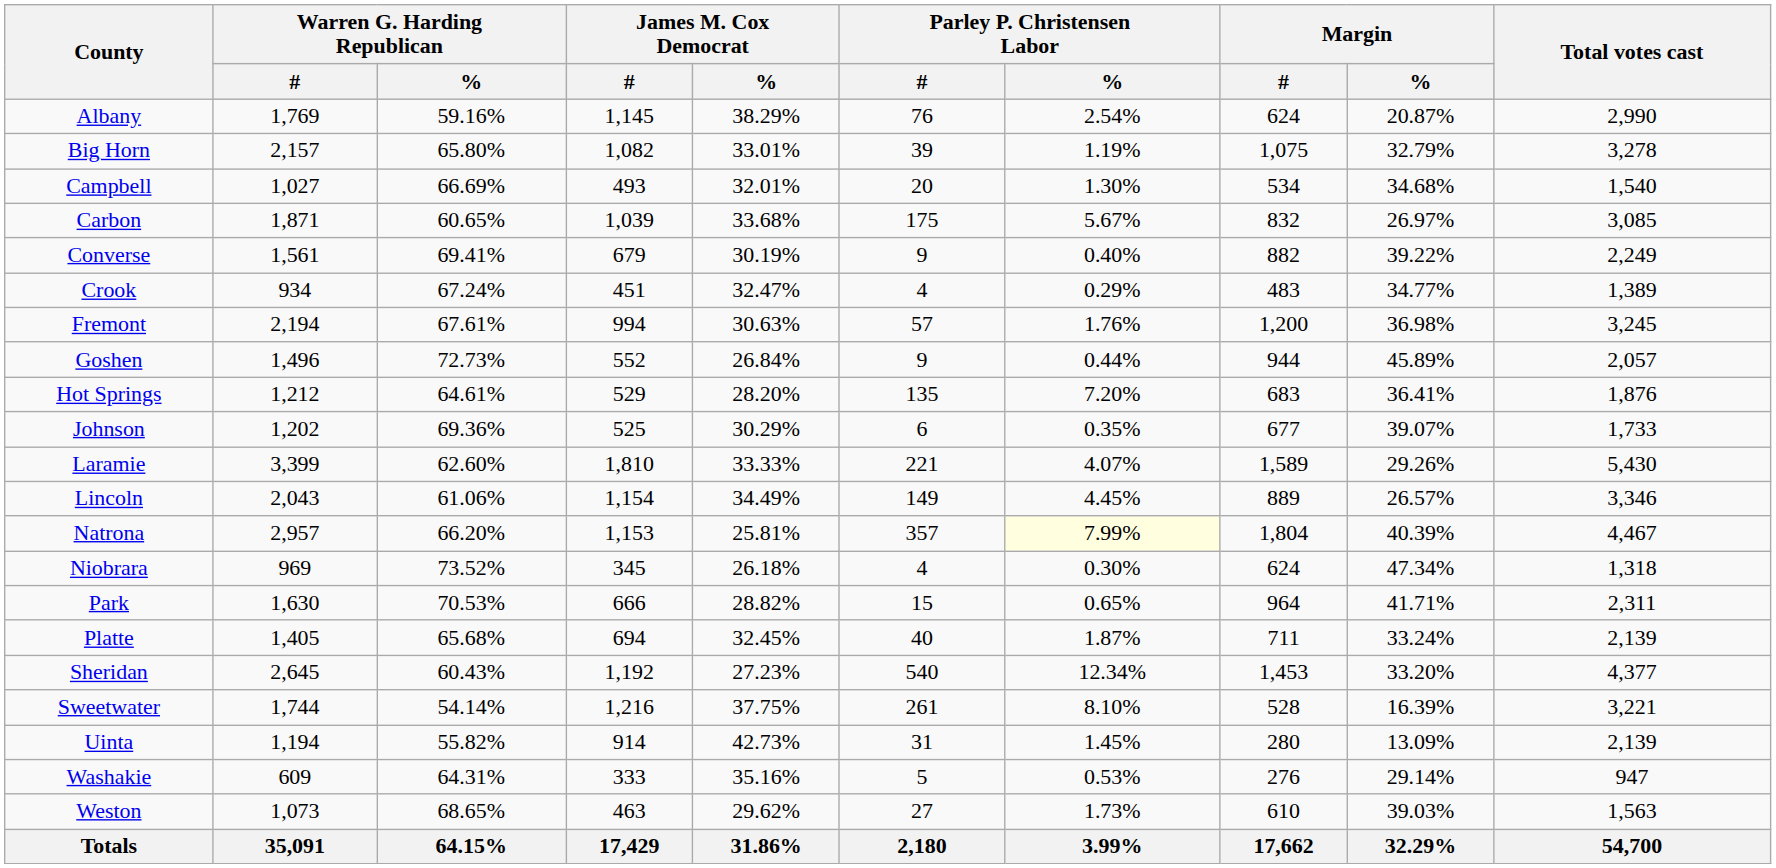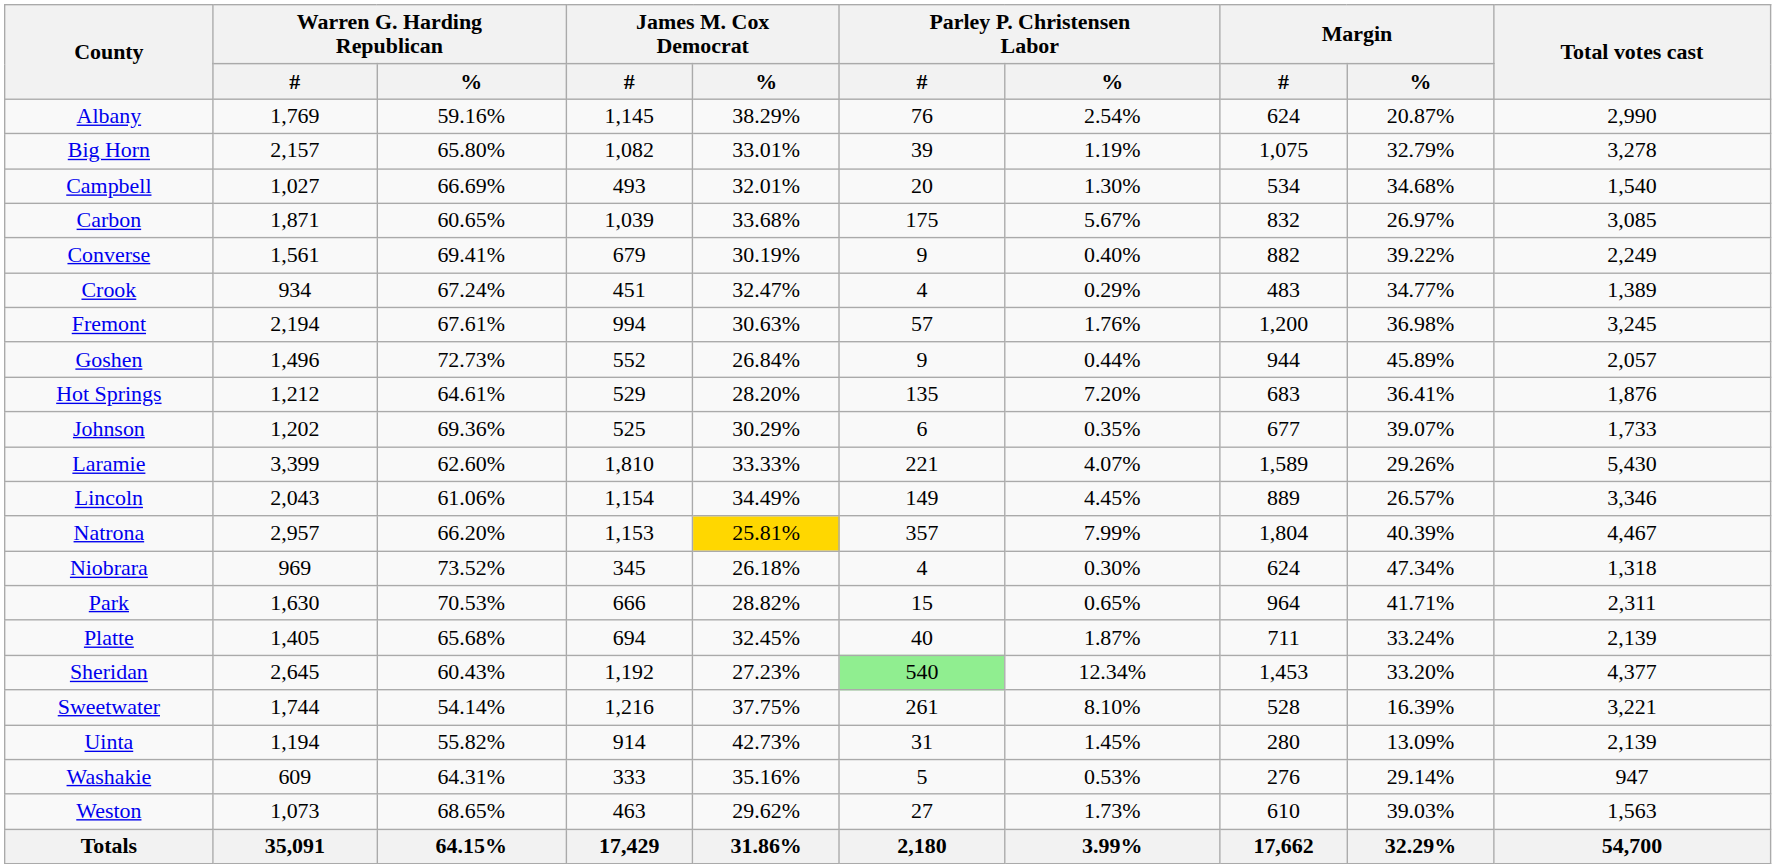(766, 533) no background -> (766, 533) gold background
(1112, 533) lightyellow background -> (1112, 533) no background
(922, 672) no background -> (922, 672) lightgreen background
